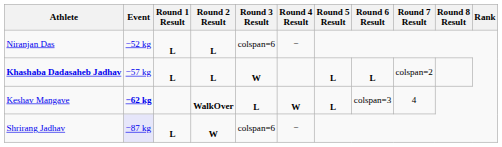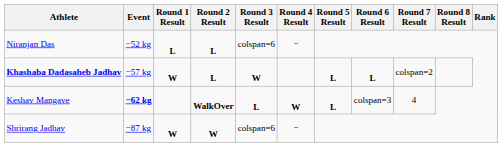(172, 79) L -> (172, 79) W
(138, 128) lavender background -> (138, 128) no background
(172, 135) L -> (172, 135) W
